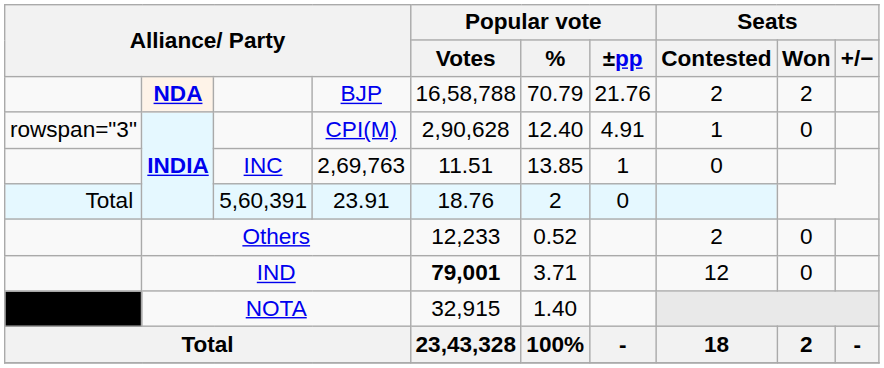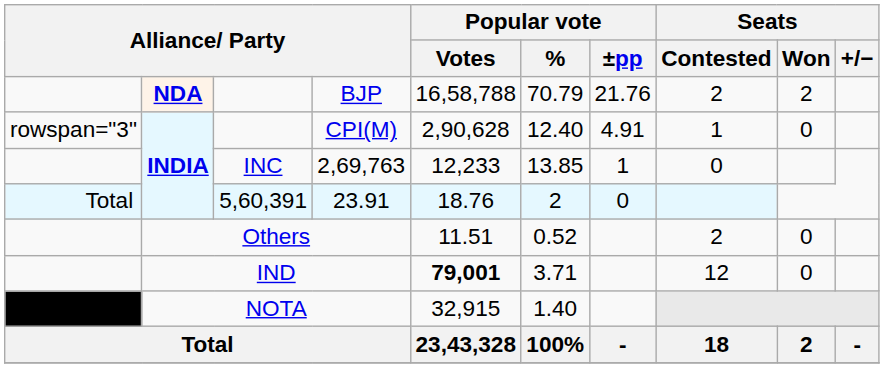(466, 165) 11.51 -> (466, 165) 12,233
(466, 237) 12,233 -> (466, 237) 11.51
